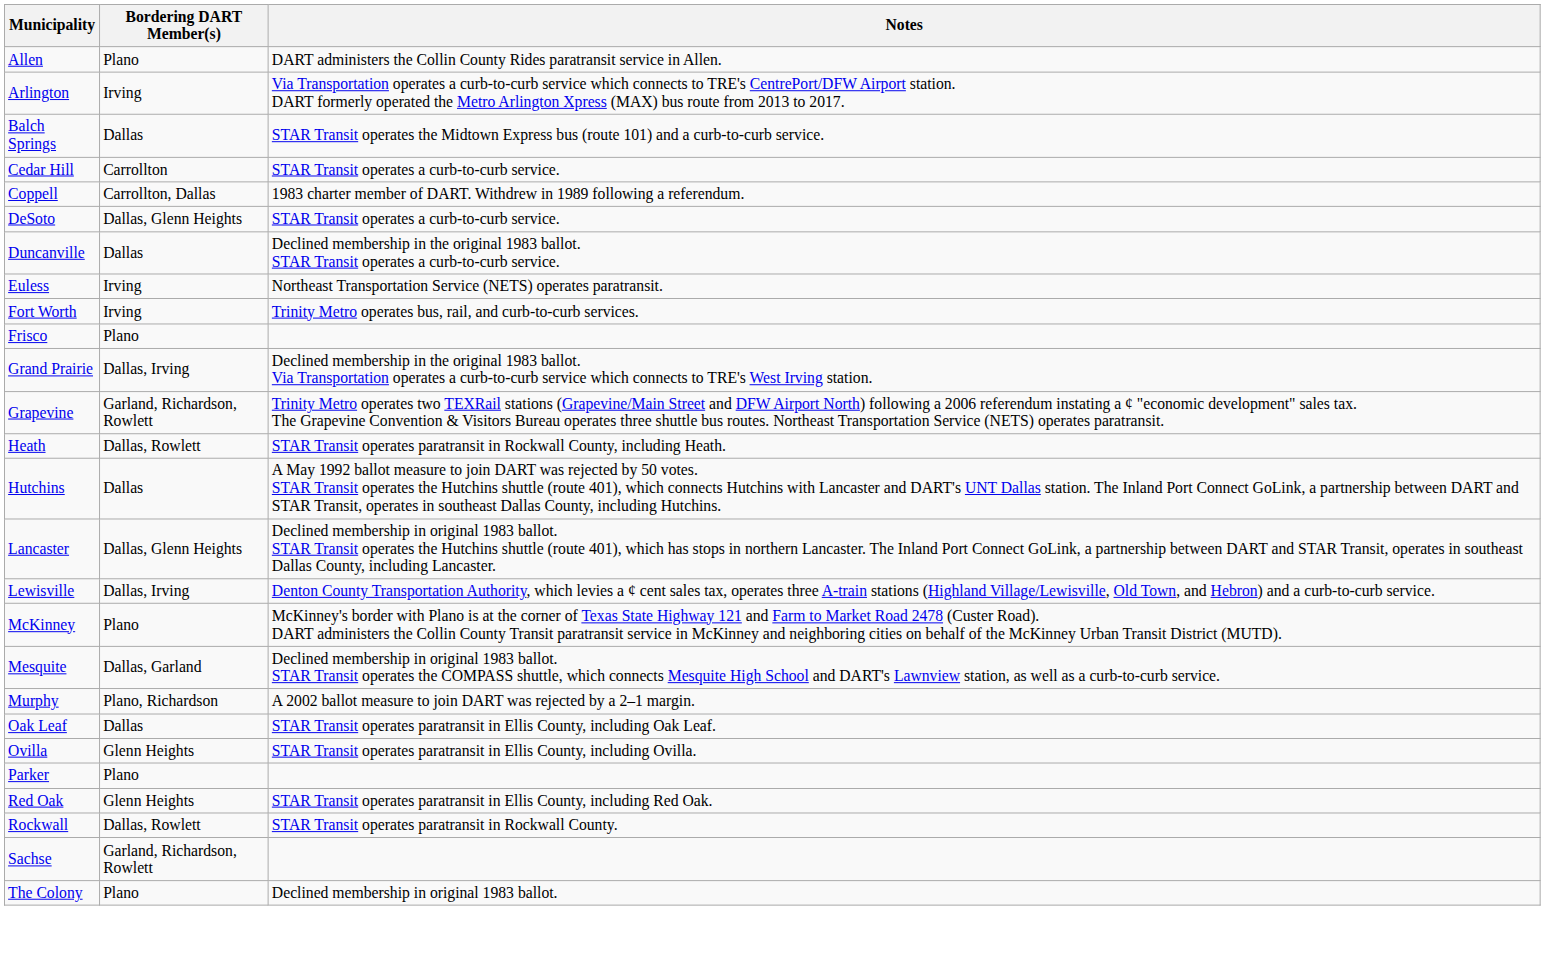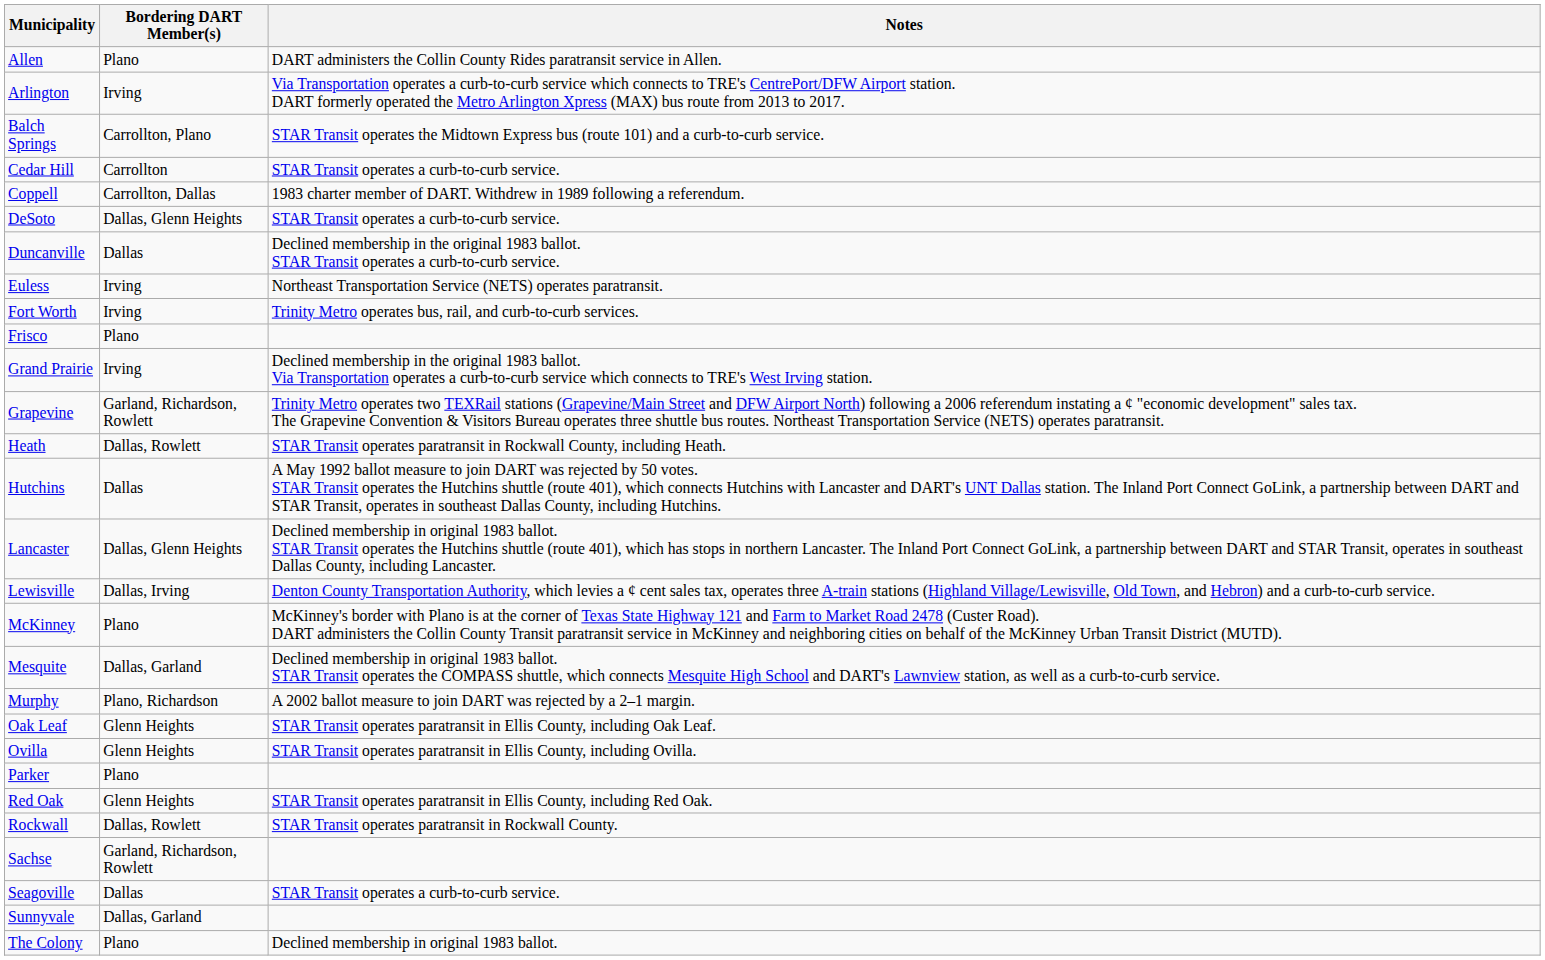(123, 135) Dallas -> (157, 135) Carrollton, Plano
(146, 369) Dallas, Irving -> (122, 369) Irving
(123, 725) Dallas -> (149, 725) Glenn Heights
+ row: (41, 892)
+ row: (41, 917)
